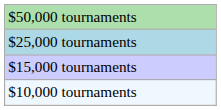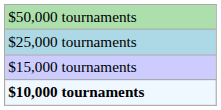(72, 92) normal -> (76, 92) bold
